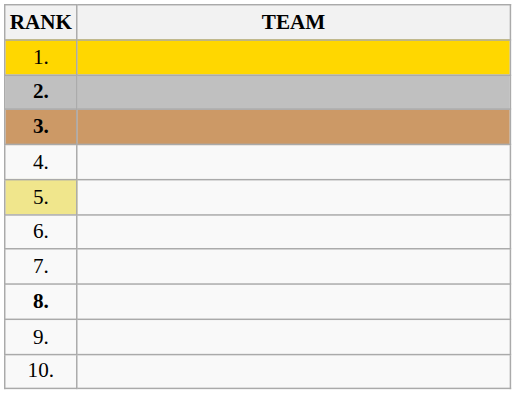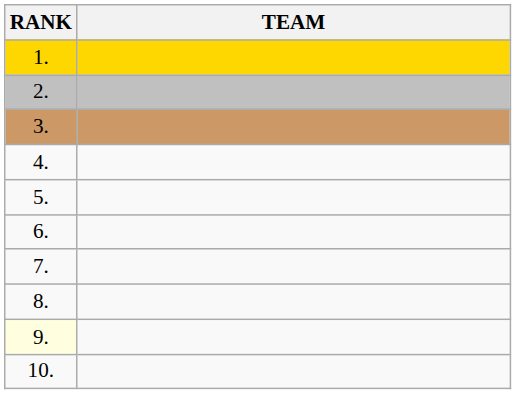(41, 92) bold -> (41, 92) normal
(41, 127) bold -> (41, 127) normal
(41, 196) khaki background -> (41, 196) no background
(41, 301) bold -> (41, 301) normal
(41, 336) no background -> (41, 336) lightyellow background
